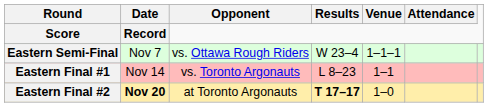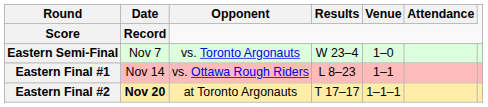(240, 53) vs. Ottawa Rough Riders -> (240, 53) vs. Toronto Argonauts
(384, 53) 1–1–1 -> (383, 53) 1–0
(240, 72) vs. Toronto Argonauts -> (240, 72) vs. Ottawa Rough Riders
(337, 92) bold -> (337, 92) normal
(384, 92) 1–0 -> (383, 92) 1–1–1
